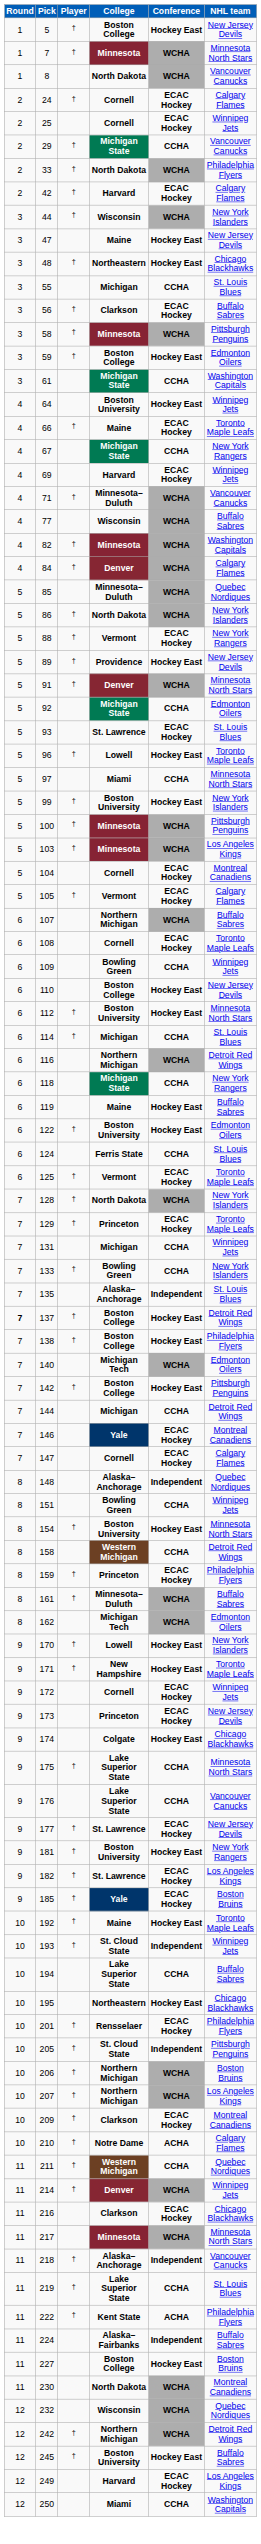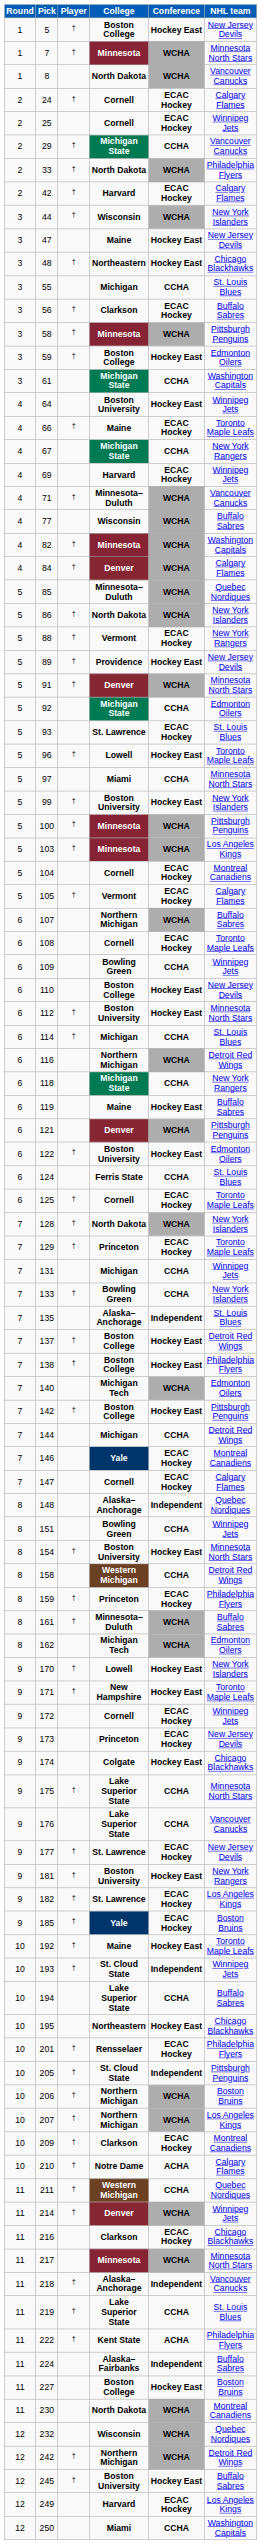+ row: (47, 1130)
(119, 1177) Vermont -> (119, 1201) Cornell
(20, 1318) bold -> (20, 1341) normal
